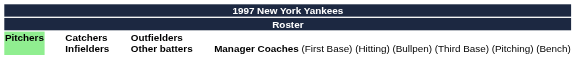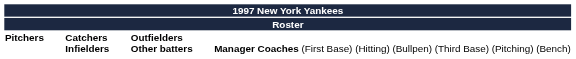(24, 38) lightgreen background -> (24, 38) no background
